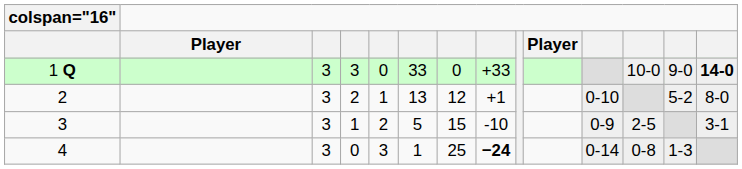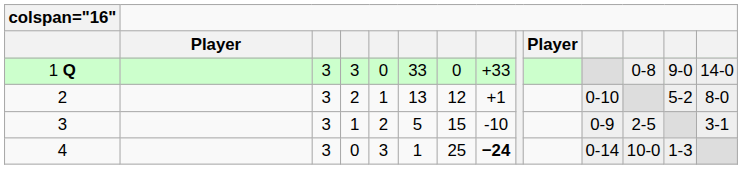(644, 71) 10-0 -> (644, 71) 0-8
(717, 71) bold -> (717, 71) normal
(644, 151) 0-8 -> (644, 151) 10-0
